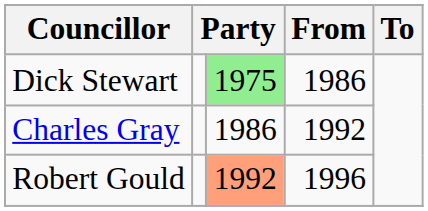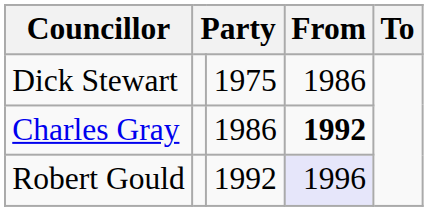(245, 79) lightgreen background -> (245, 79) no background
(335, 129) normal -> (335, 129) bold
(245, 179) lightsalmon background -> (245, 179) no background
(335, 179) no background -> (335, 179) lavender background
